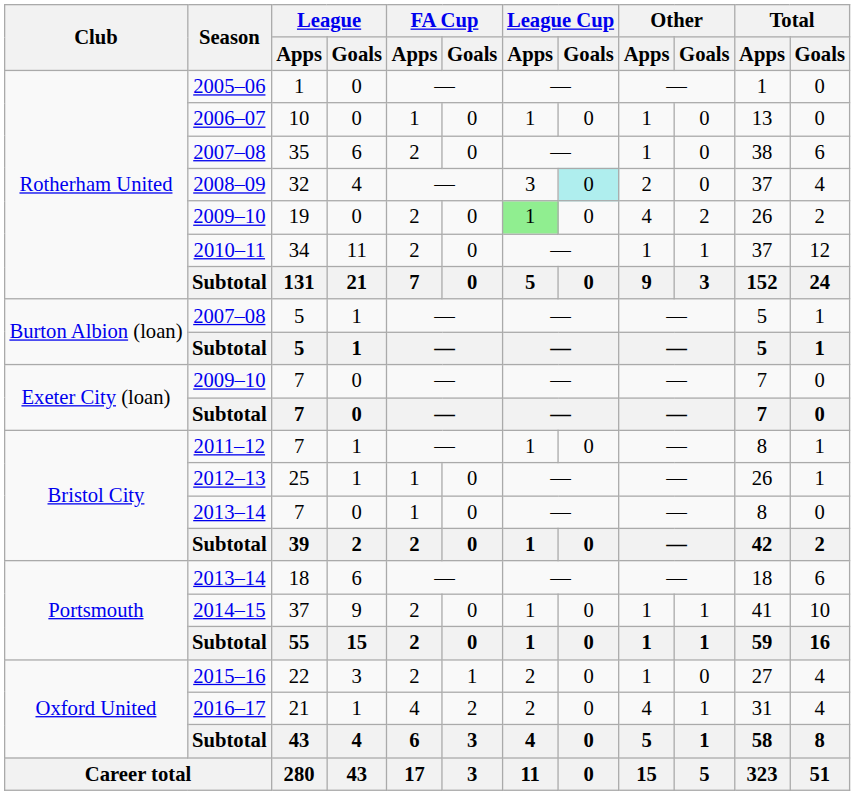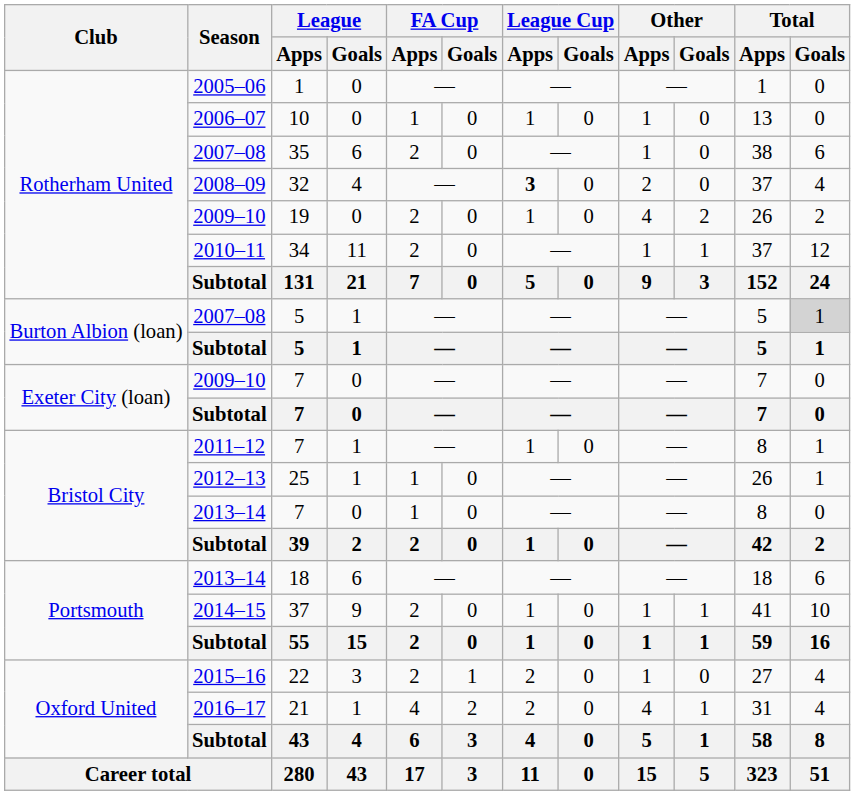(530, 184) normal -> (530, 184) bold
(589, 184) paleturquoise background -> (589, 184) no background
(530, 217) lightgreen background -> (530, 217) no background
(820, 315) no background -> (820, 315) lightgrey background
